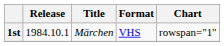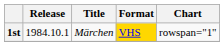(130, 32) no background -> (130, 32) gold background
